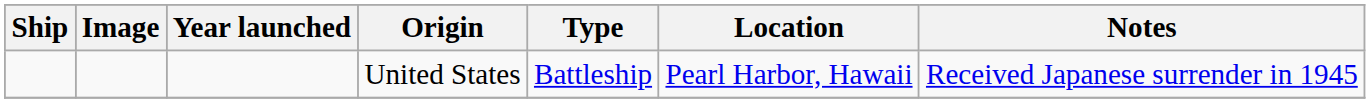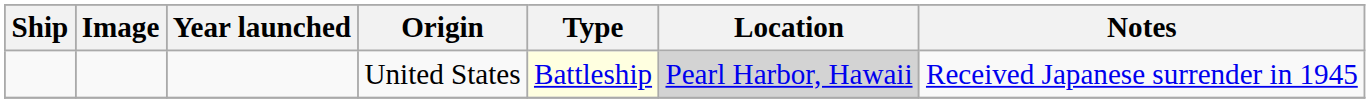(593, 73) no background -> (593, 73) lightyellow background
(789, 73) no background -> (789, 73) lightgrey background
